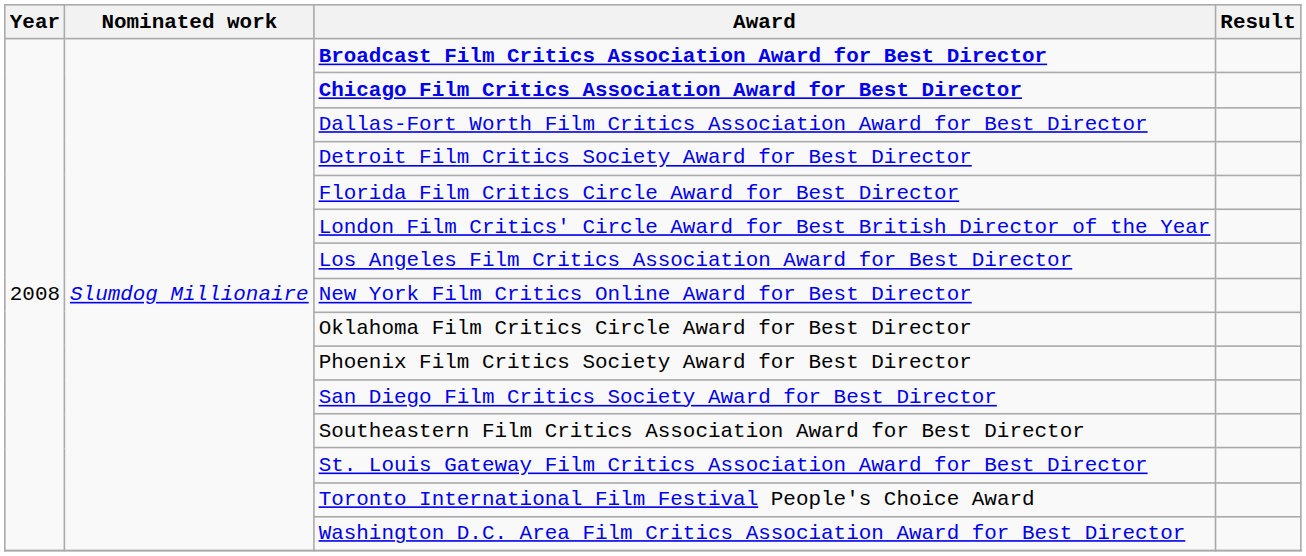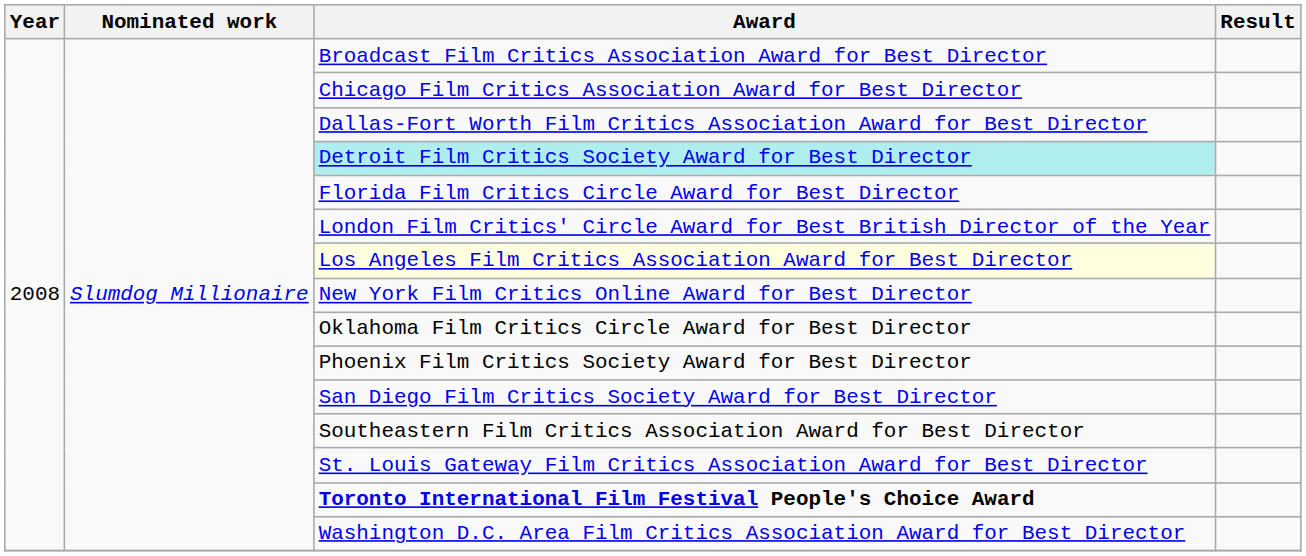(683, 56) bold -> (683, 56) normal
(670, 90) bold -> (670, 90) normal
(645, 158) no background -> (645, 158) paleturquoise background
(695, 261) no background -> (695, 261) lightyellow background
(677, 499) normal -> (677, 499) bold
